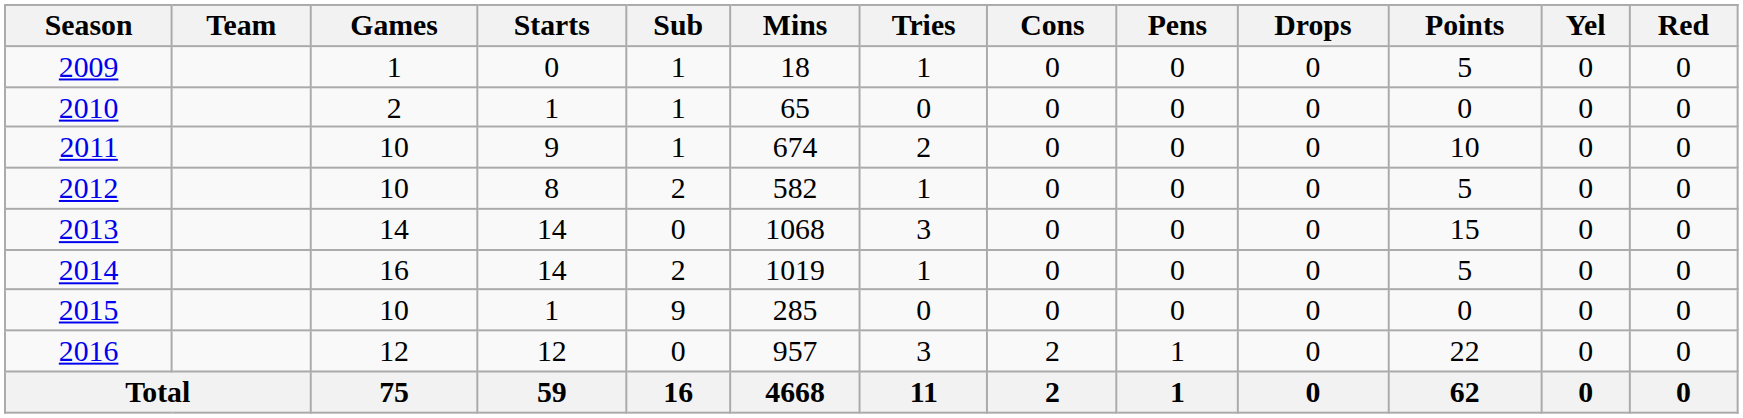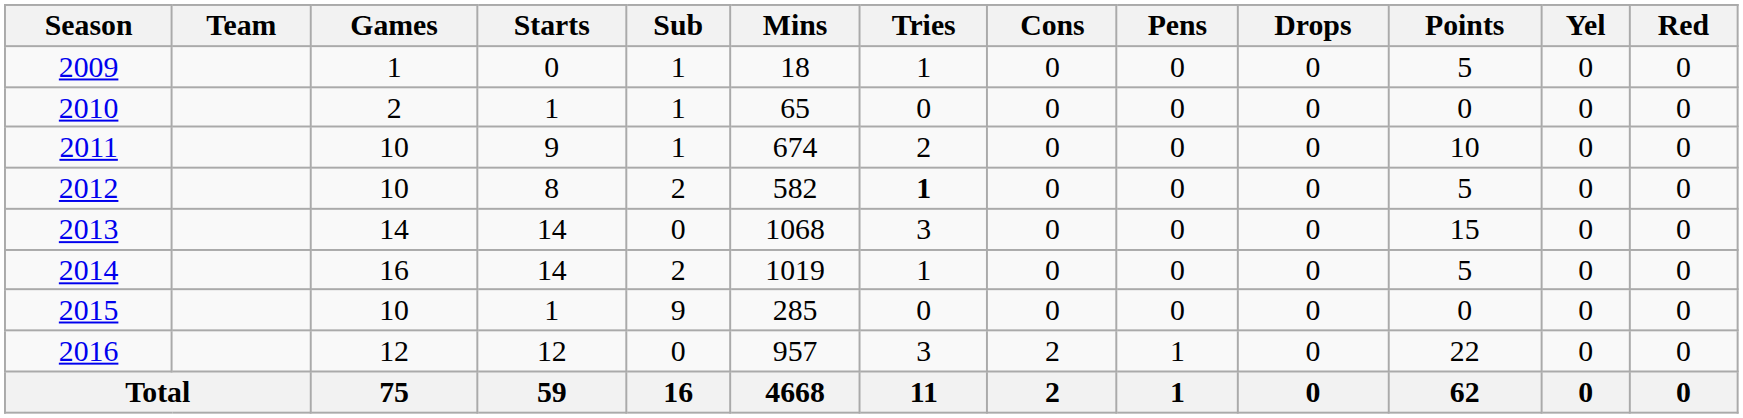(924, 188) normal -> (924, 188) bold
